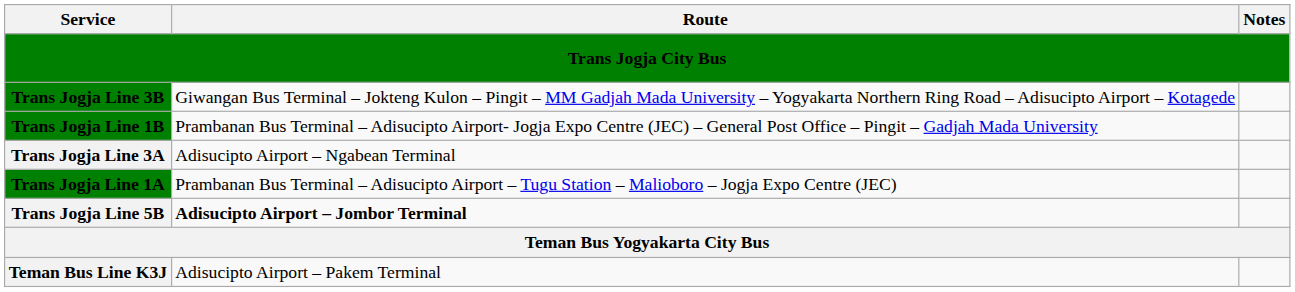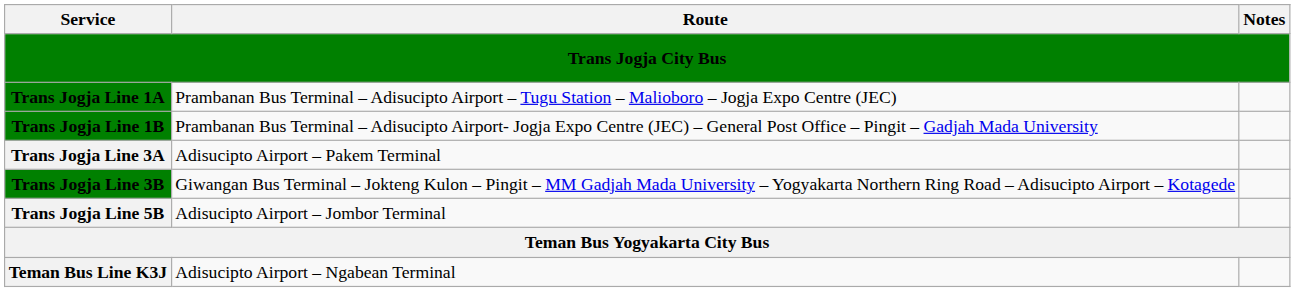rows swapped: (88, 184) <-> (88, 97)
(315, 155) Adisucipto Airport – Ngabean Terminal -> (308, 155) Adisucipto Airport – Pakem Terminal
(321, 213) bold -> (311, 213) normal
(308, 271) Adisucipto Airport – Pakem Terminal -> (315, 271) Adisucipto Airport – Ngabean Terminal
